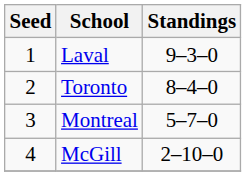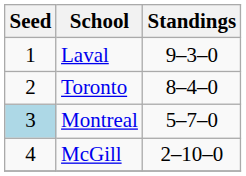(30, 120) no background -> (30, 120) lightblue background
